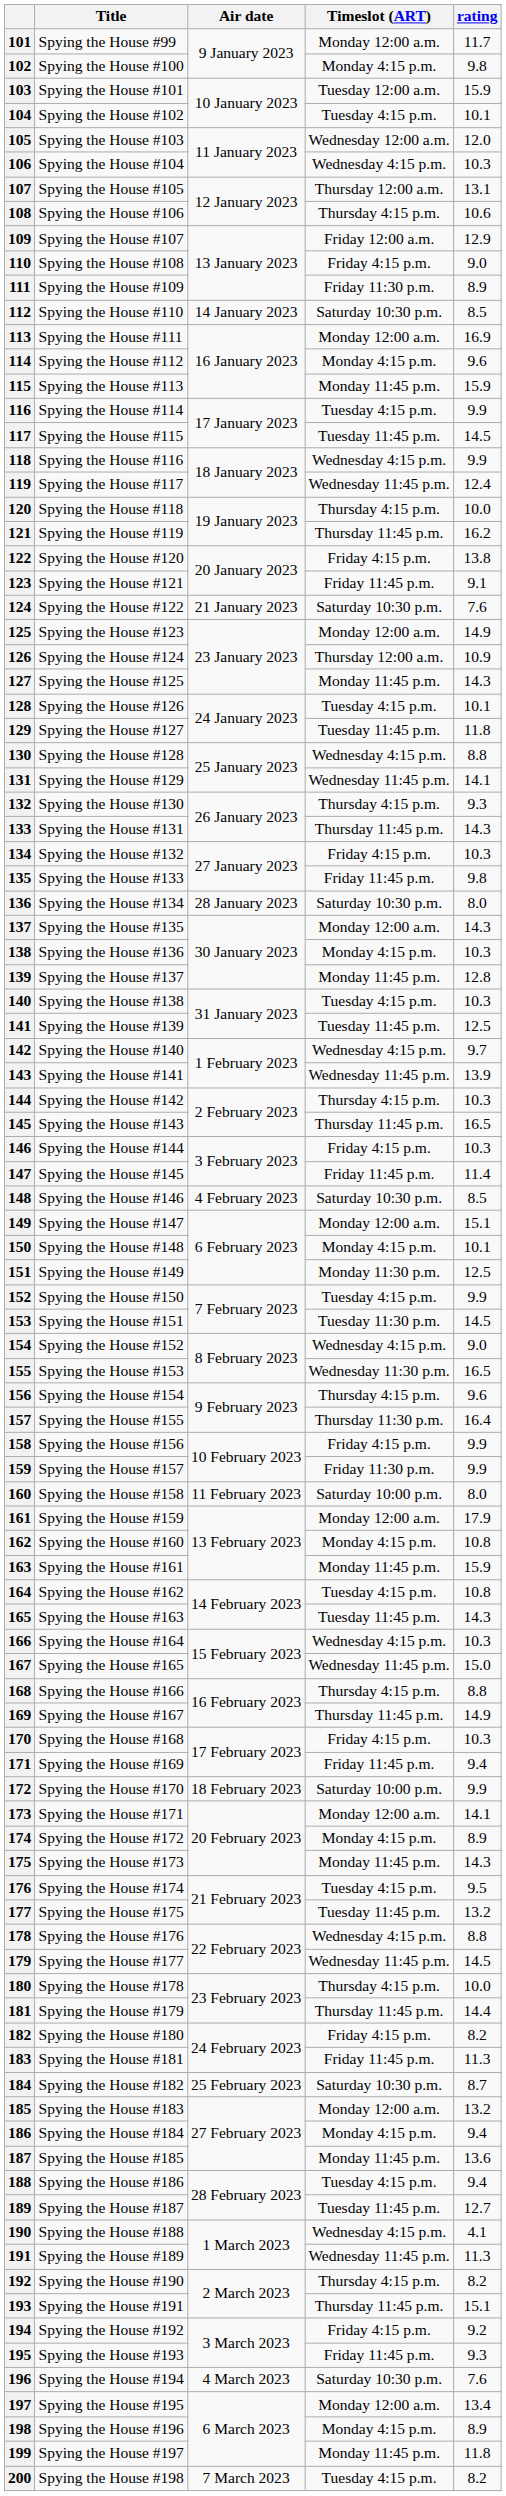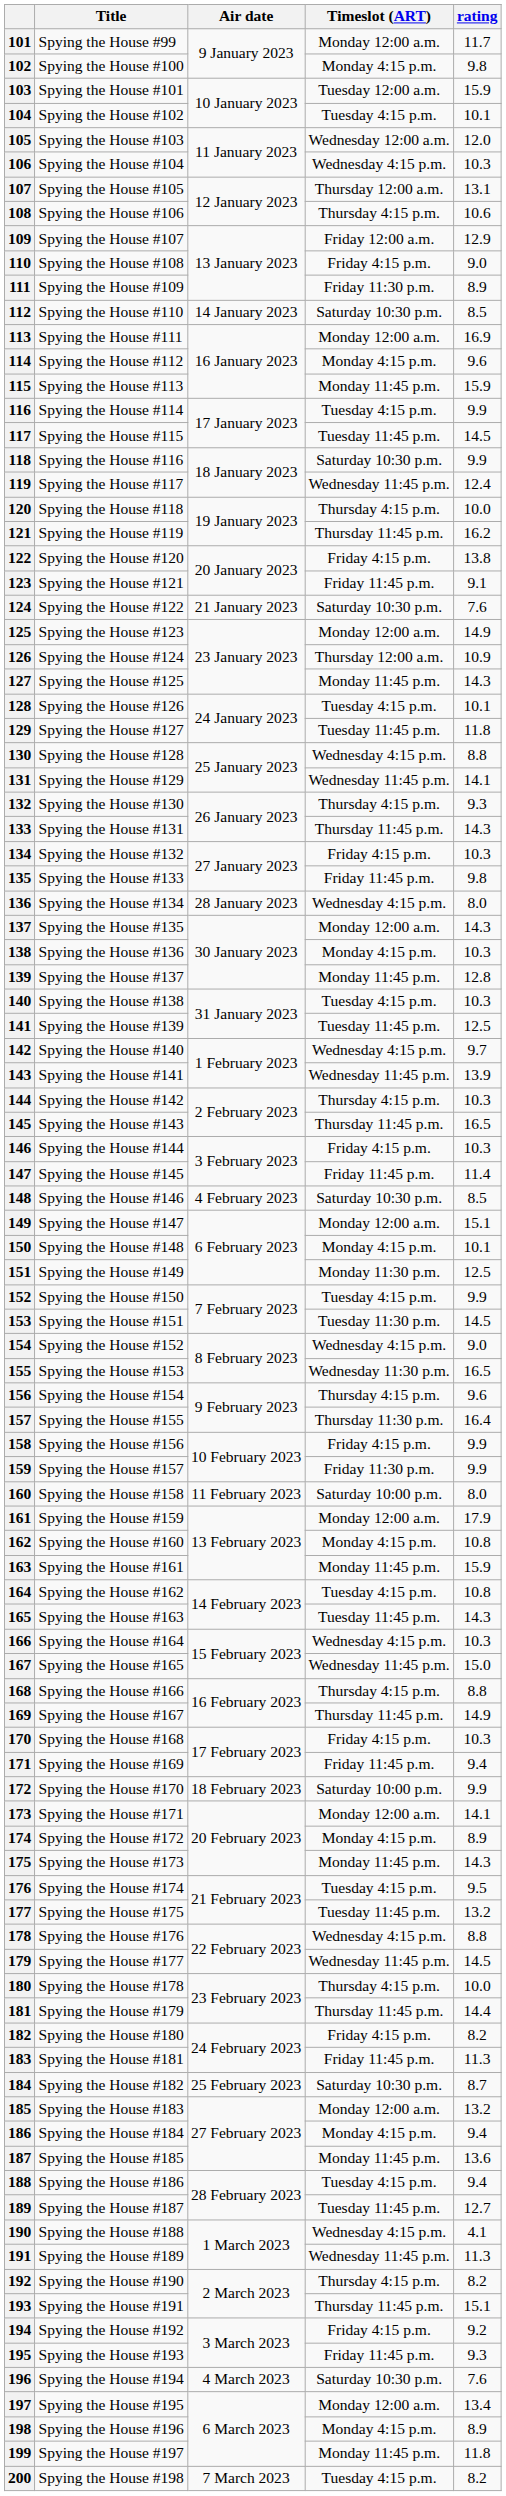(379, 459) Wednesday 4:15 p.m. -> (379, 459) Saturday 10:30 p.m.
(379, 902) Saturday 10:30 p.m. -> (379, 902) Wednesday 4:15 p.m.
